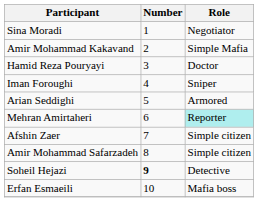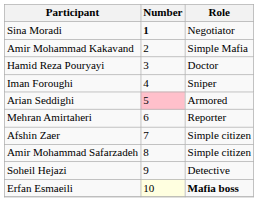(146, 30) normal -> (146, 30) bold
(146, 100) no background -> (146, 100) pink background
(207, 118) paleturquoise background -> (207, 118) no background
(146, 170) bold -> (146, 170) normal
(149, 188) no background -> (149, 188) lightyellow background
(212, 188) normal -> (213, 188) bold
